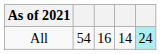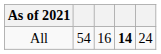(125, 37) normal -> (125, 37) bold
(146, 37) paleturquoise background -> (146, 37) no background
